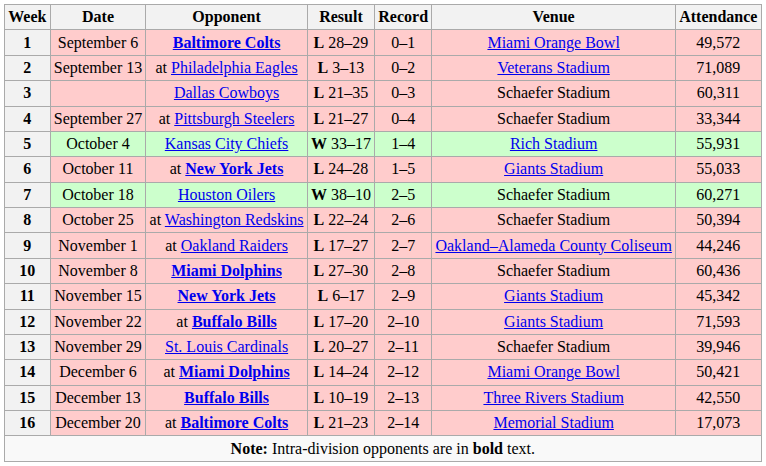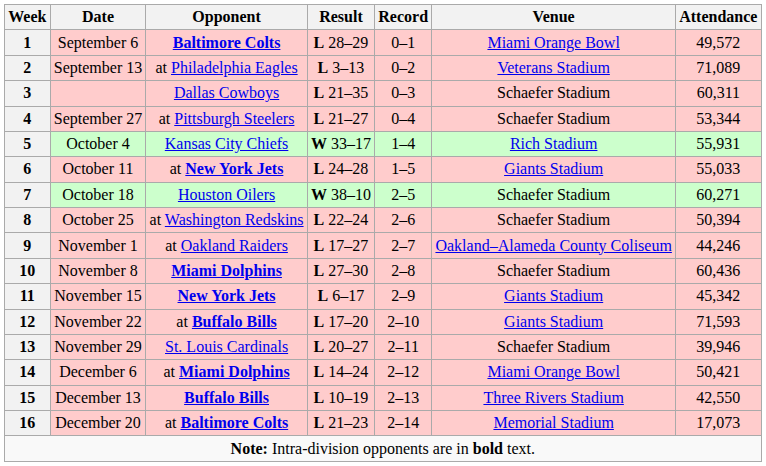(718, 118) 33,344 -> (718, 118) 53,344
